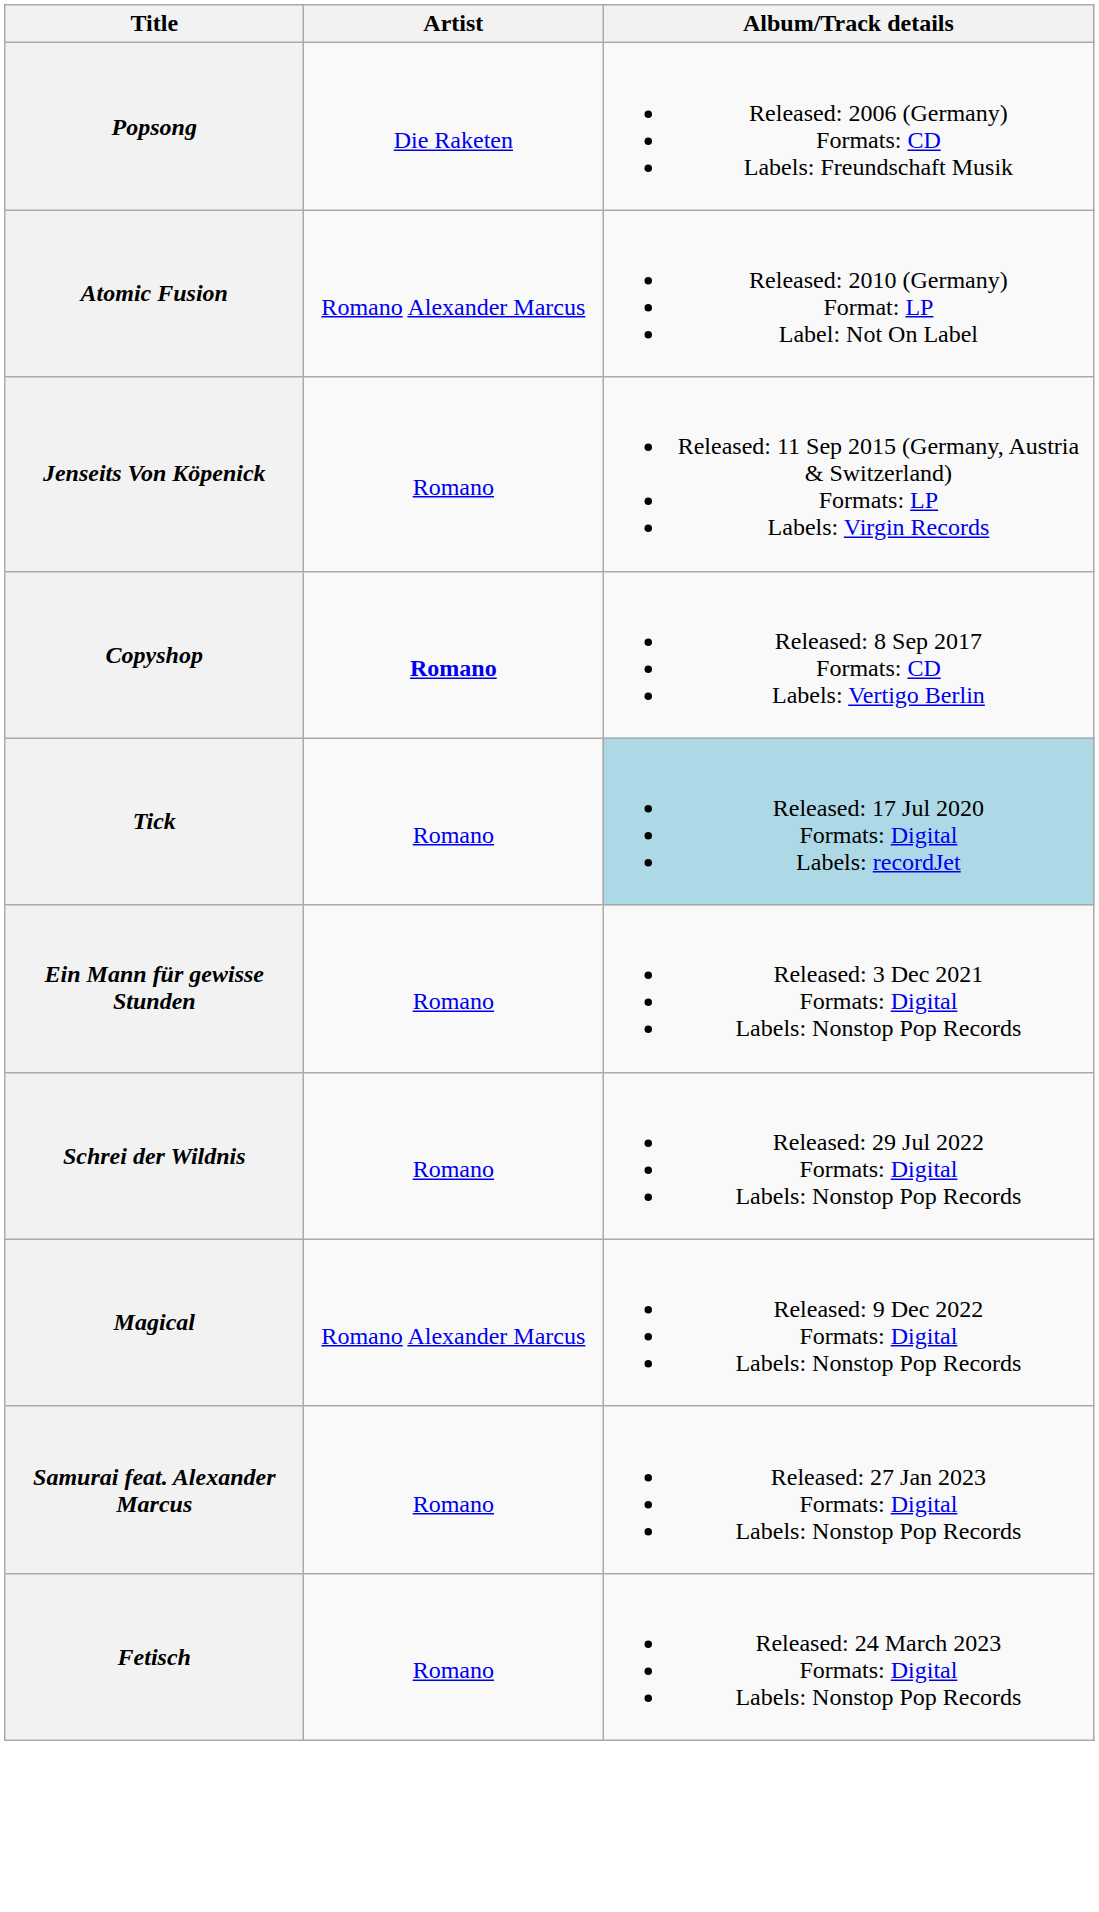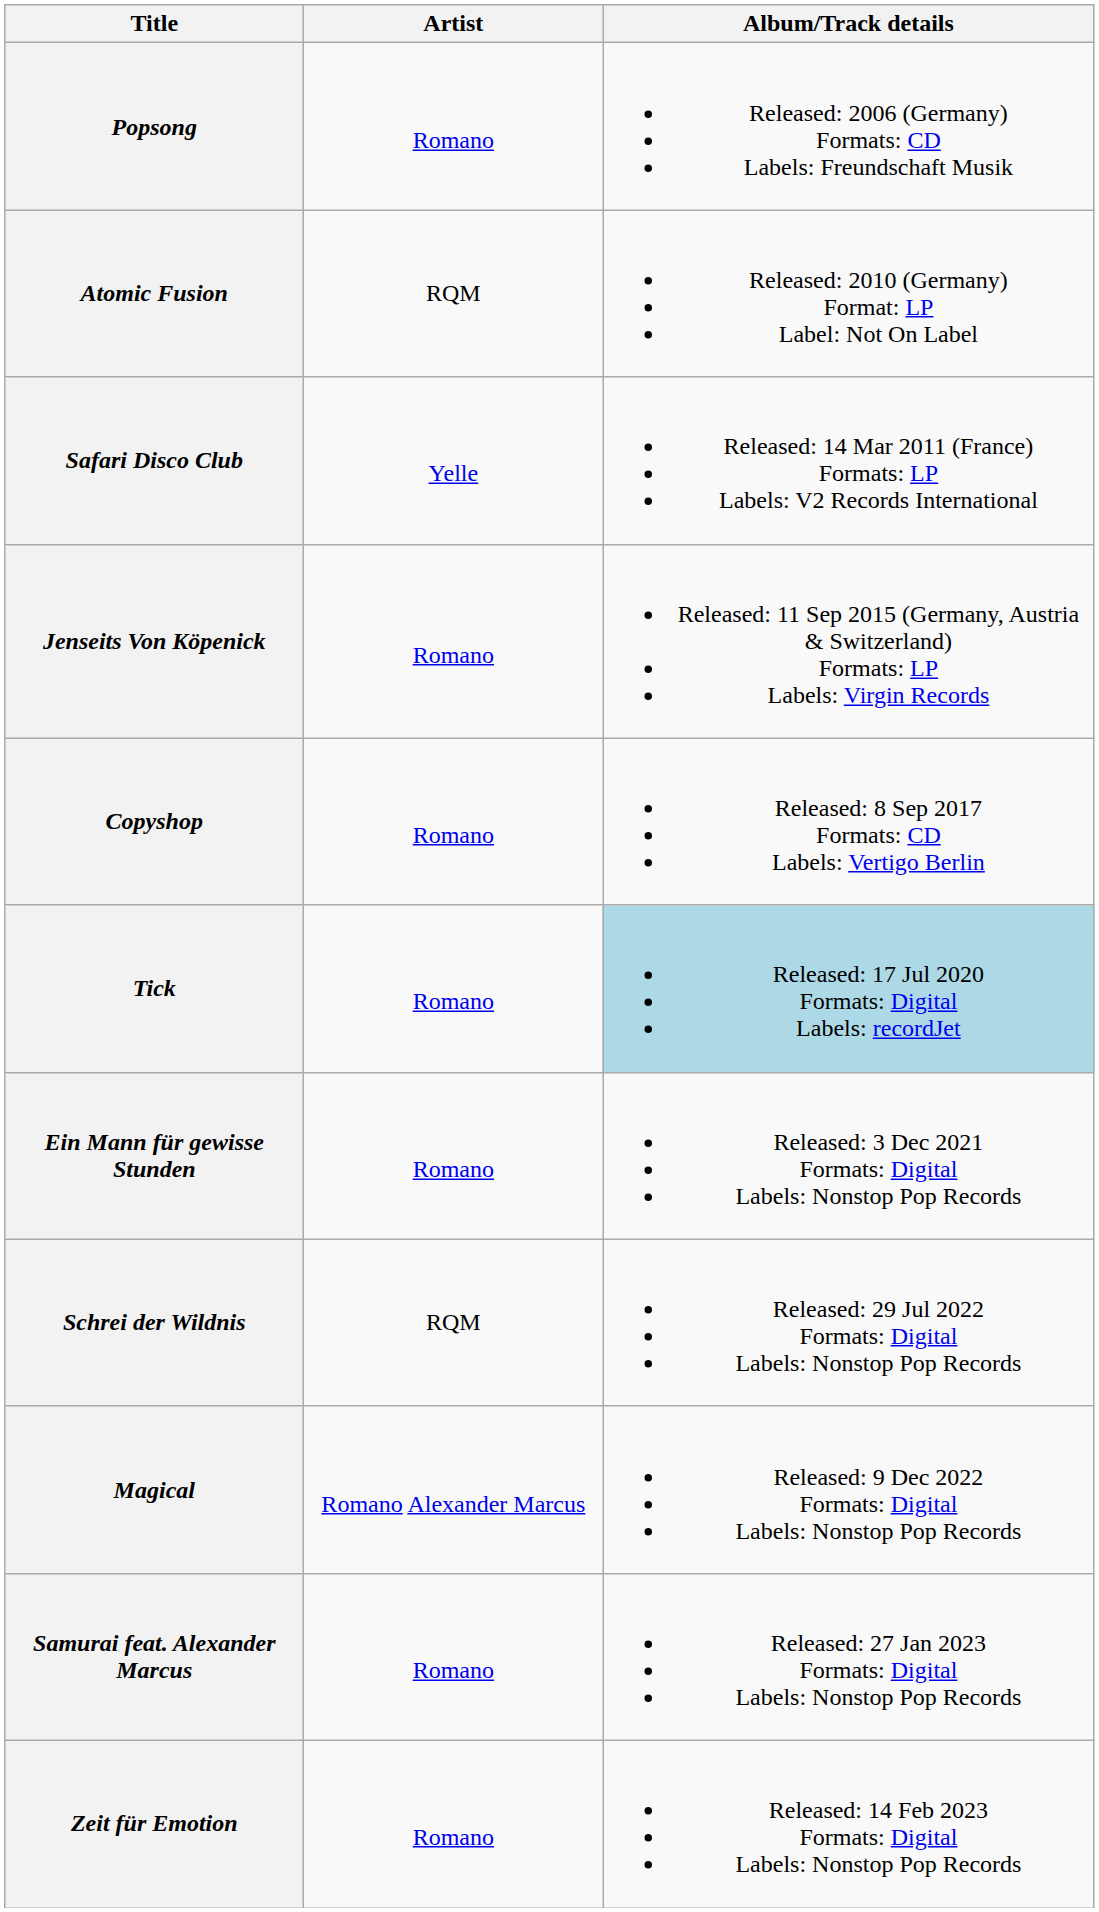(453, 139) Die Raketen -> (453, 139) Romano
(453, 306) Romano Alexander Marcus -> (453, 293) RQM
+ row: (154, 460)
(453, 667) bold -> (453, 834) normal
(453, 1168) Romano -> (453, 1322) RQM
+ row: (154, 1823)
- row: (154, 1656)
